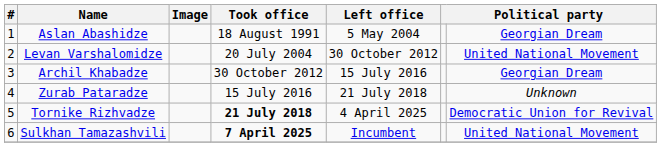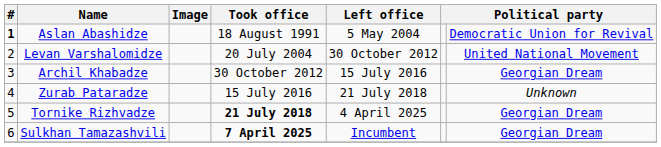(11, 34) normal -> (11, 34) bold
(551, 34) Georgian Dream -> (551, 34) Democratic Union for Revival
(551, 113) Democratic Union for Revival -> (551, 113) Georgian Dream
(551, 133) United National Movement -> (551, 133) Georgian Dream
